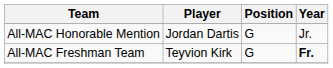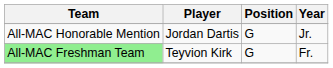(76, 53) no background -> (76, 53) lightgreen background
(306, 53) bold -> (306, 53) normal
